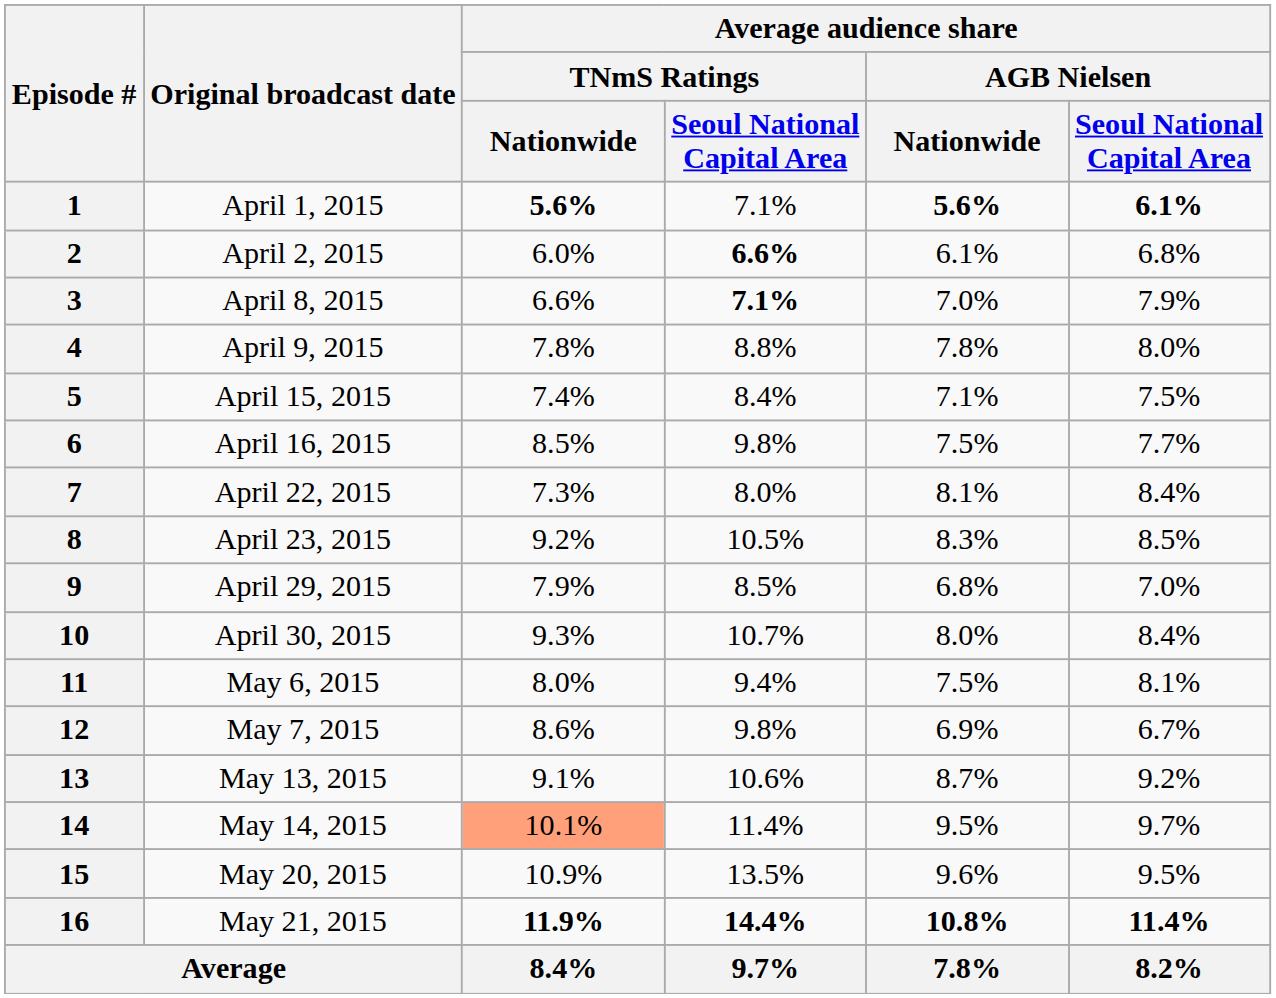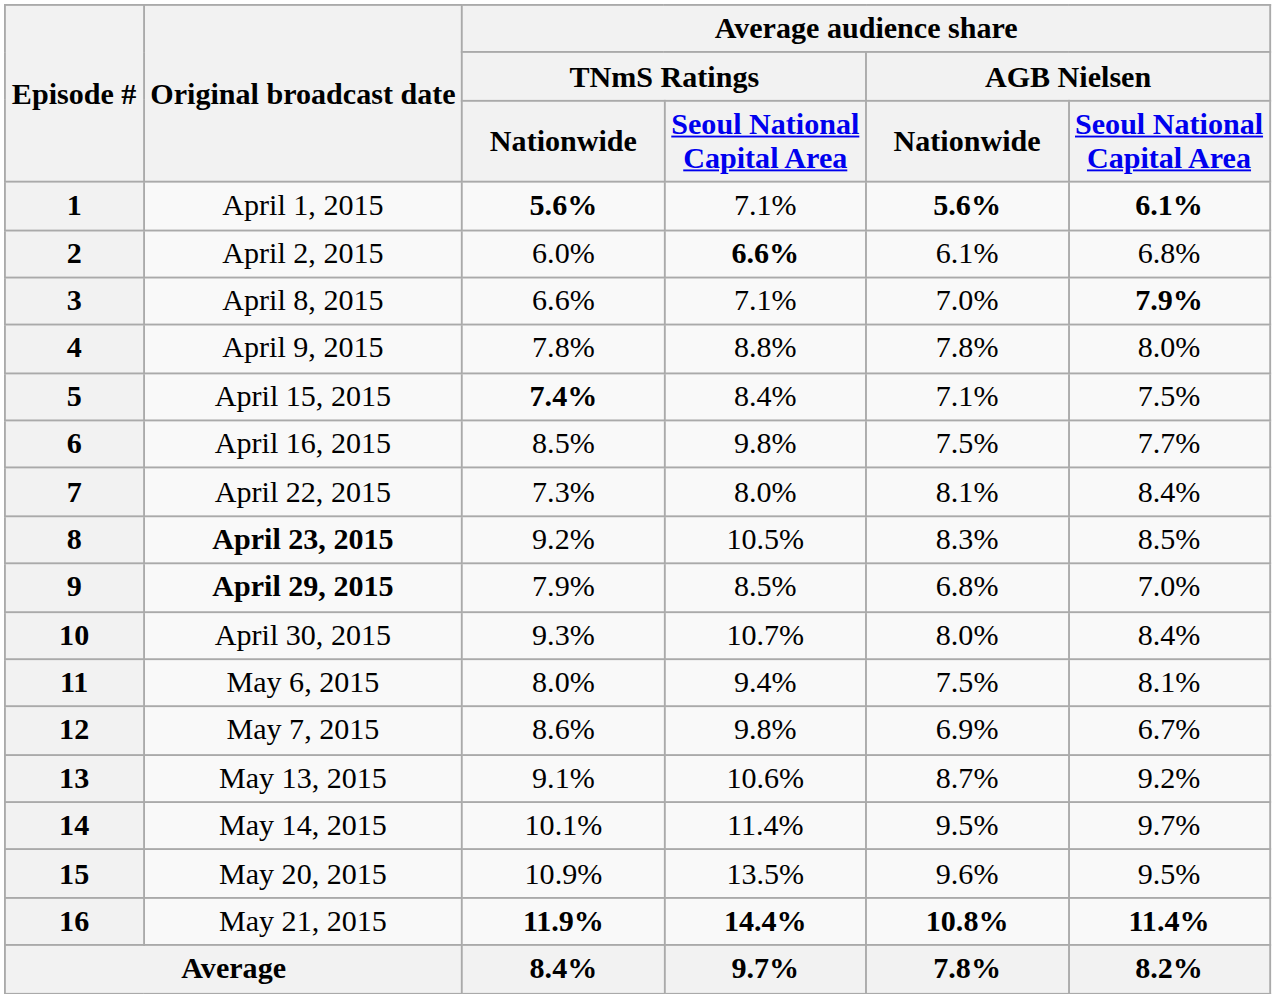(765, 300) bold -> (765, 300) normal
(1169, 300) normal -> (1169, 300) bold
(563, 396) normal -> (563, 396) bold
(303, 539) normal -> (303, 539) bold
(303, 586) normal -> (303, 586) bold
(563, 825) lightsalmon background -> (563, 825) no background
